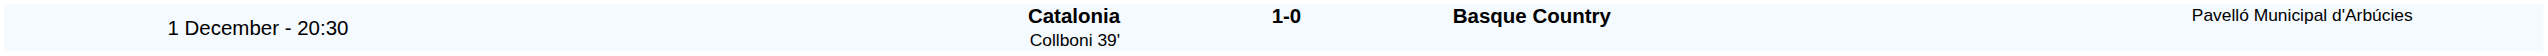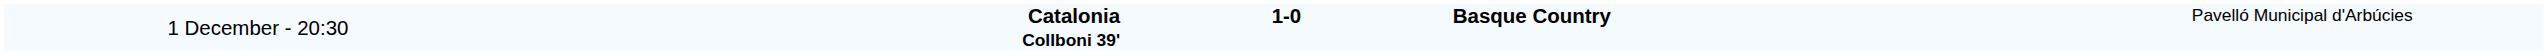(1075, 40) normal -> (1071, 40) bold
